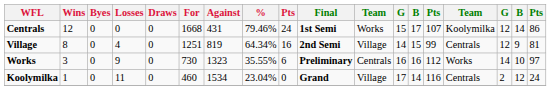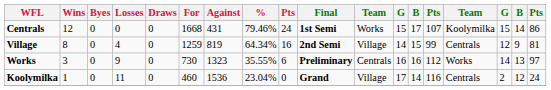(505, 28) 12 -> (505, 28) 15
(192, 45) 1251 -> (192, 45) 1259
(520, 61) 10 -> (520, 61) 13
(217, 77) 1534 -> (217, 77) 1536
